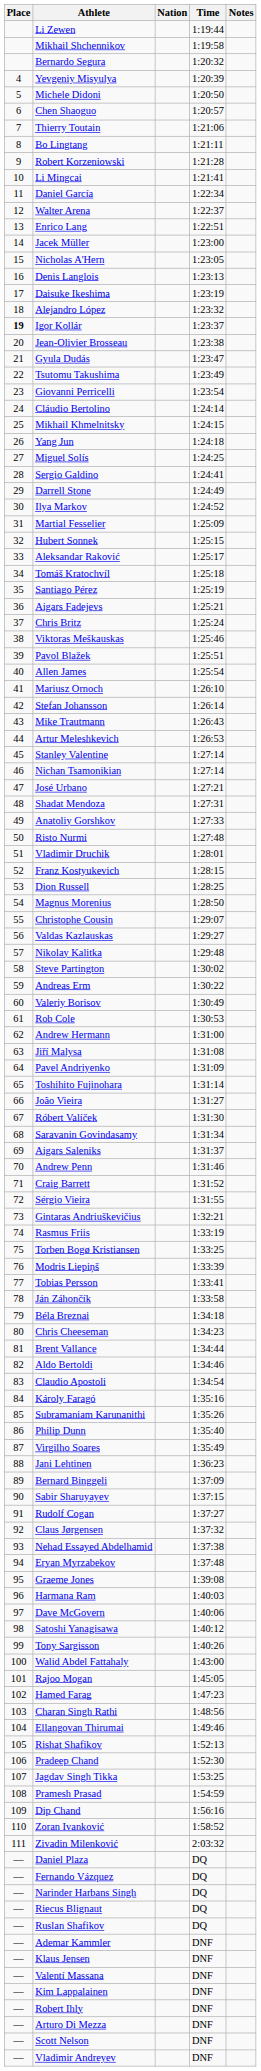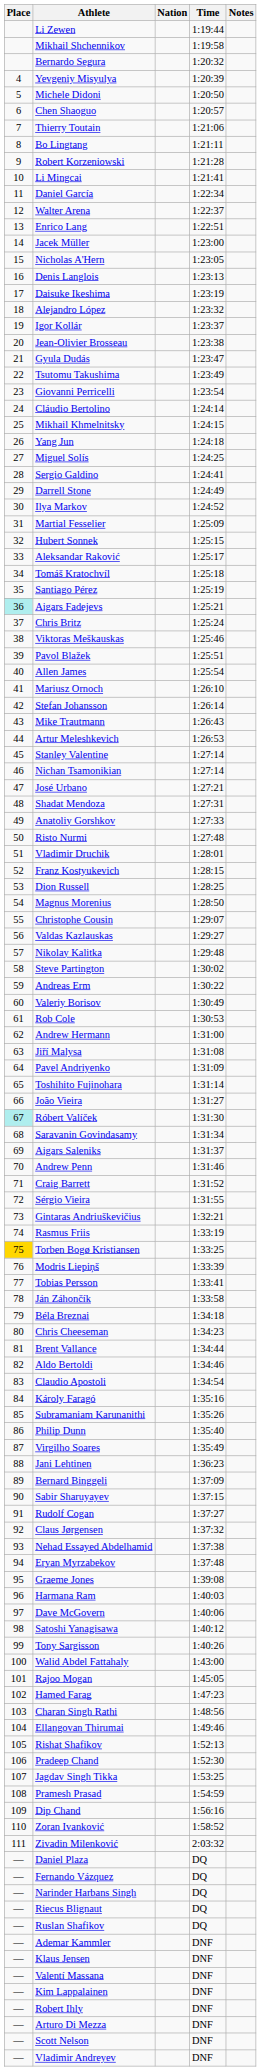(19, 326) bold -> (19, 326) normal
(19, 606) no background -> (19, 606) paleturquoise background
(19, 1117) no background -> (19, 1117) paleturquoise background
(19, 1249) no background -> (19, 1249) gold background
